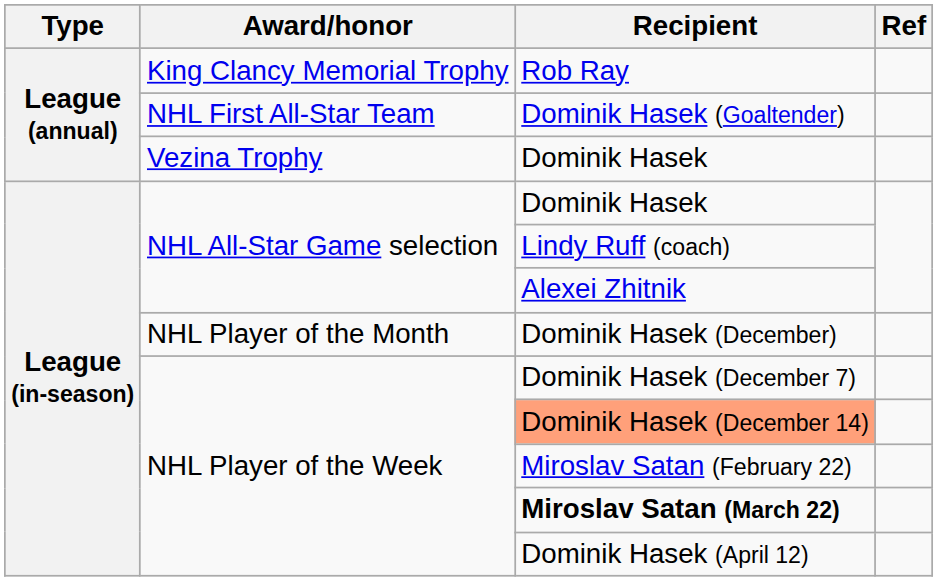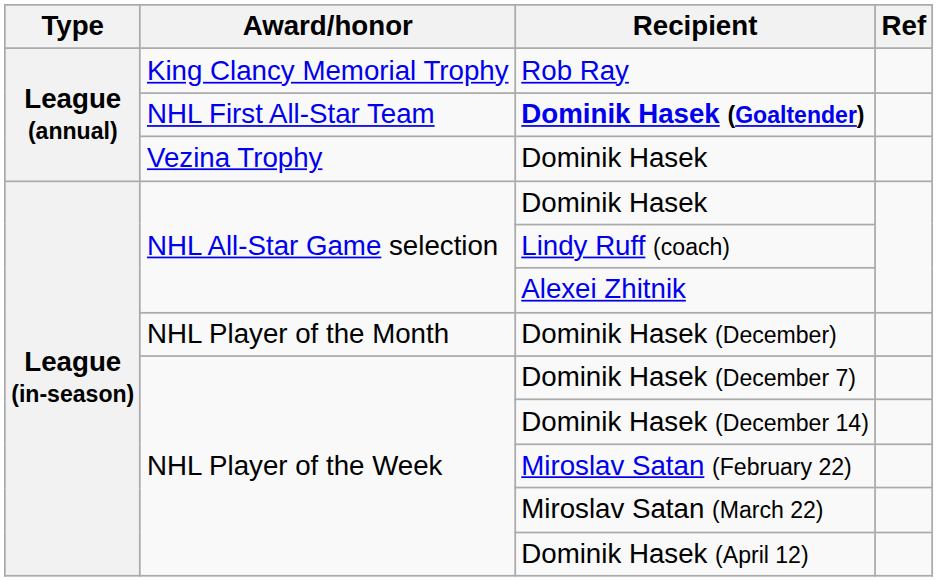(683, 114) normal -> (693, 114) bold
(695, 421) lightsalmon background -> (695, 421) no background
(680, 509) bold -> (672, 509) normal
